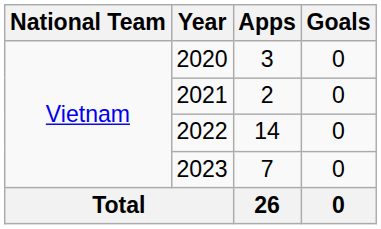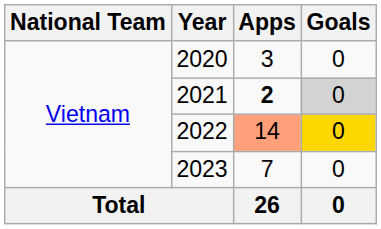(267, 95) normal -> (267, 95) bold
(339, 95) no background -> (339, 95) lightgrey background
(267, 132) no background -> (267, 132) lightsalmon background
(339, 132) no background -> (339, 132) gold background
